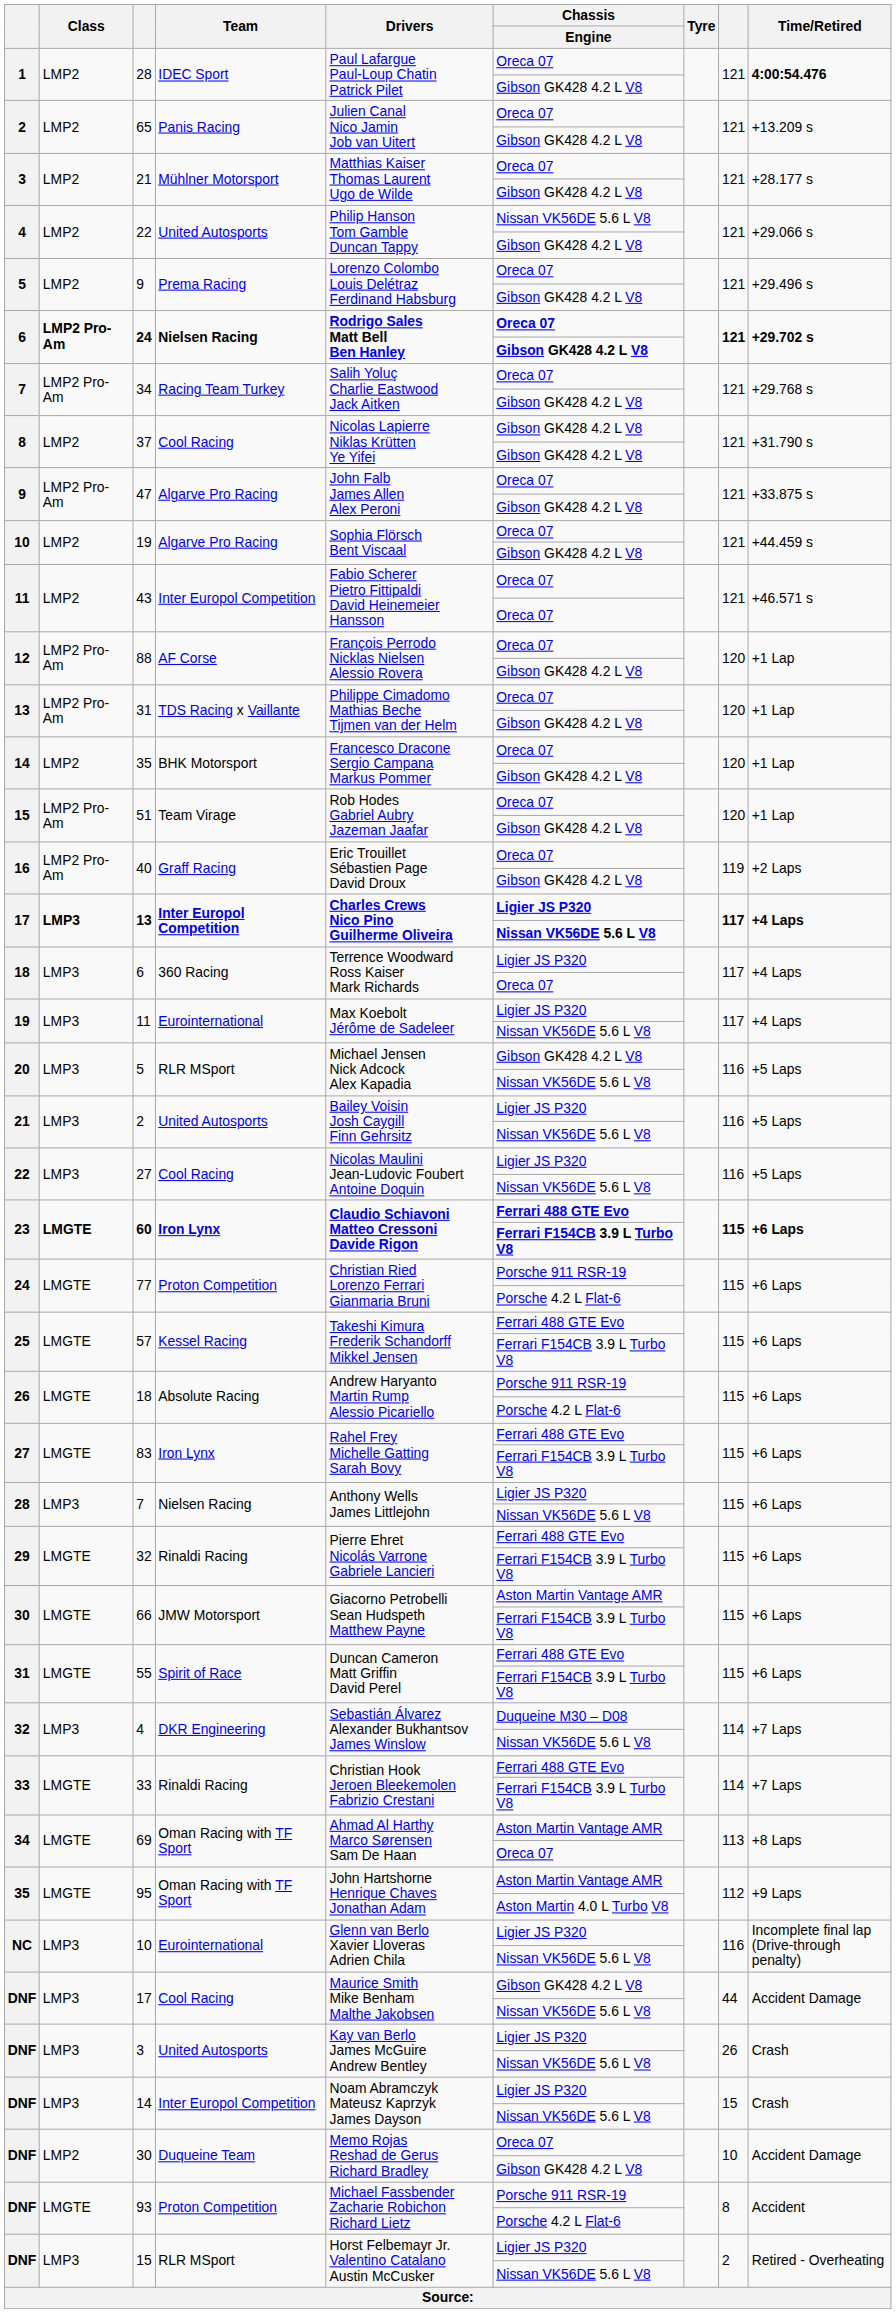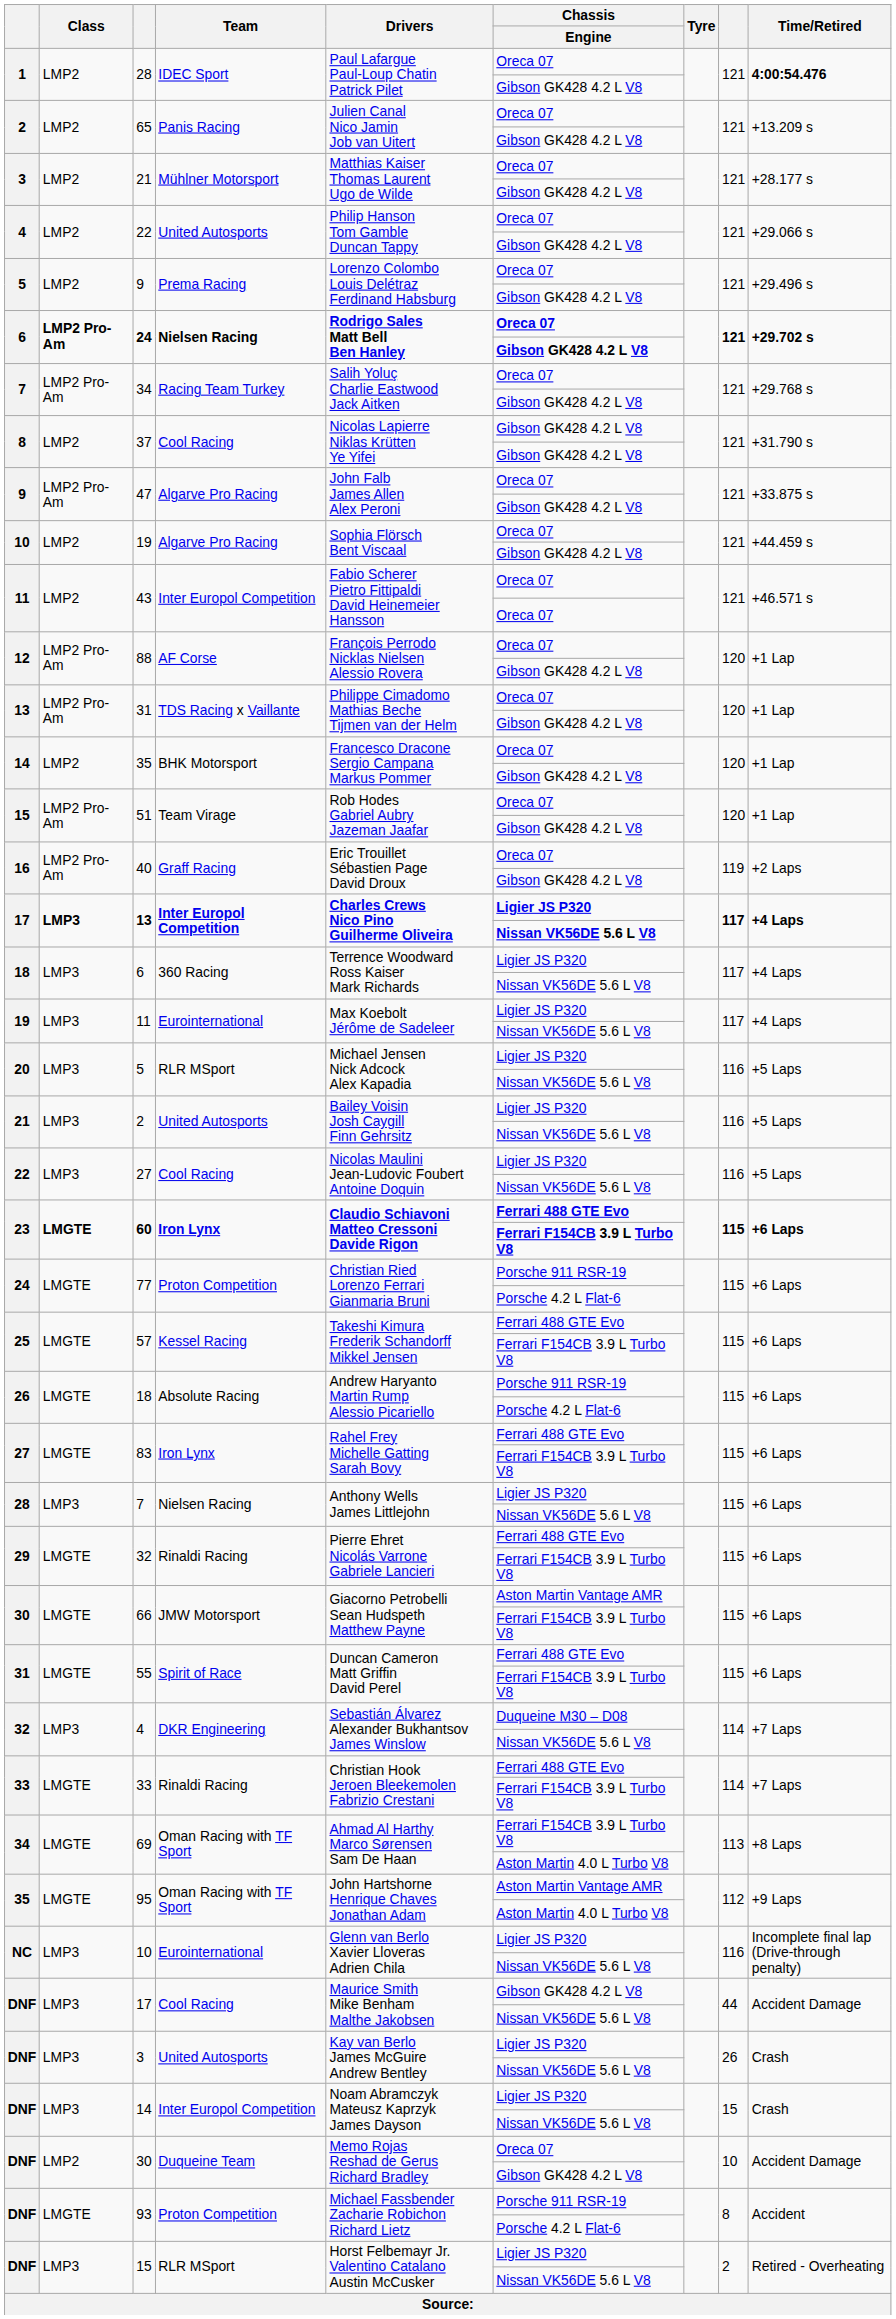(574, 218) Nissan VK56DE 5.6 L V8 -> (525, 218) Oreca 07
(525, 986) Oreca 07 -> (574, 986) Nissan VK56DE 5.6 L V8
(569, 1056) Gibson GK428 4.2 L V8 -> (541, 1056) Ligier JS P320
(579, 1827) Aston Martin Vantage AMR -> (581, 1833) Ferrari F154CB 3.9 L Turbo V8
(525, 1854) Oreca 07 -> (582, 1862) Aston Martin 4.0 L Turbo V8
